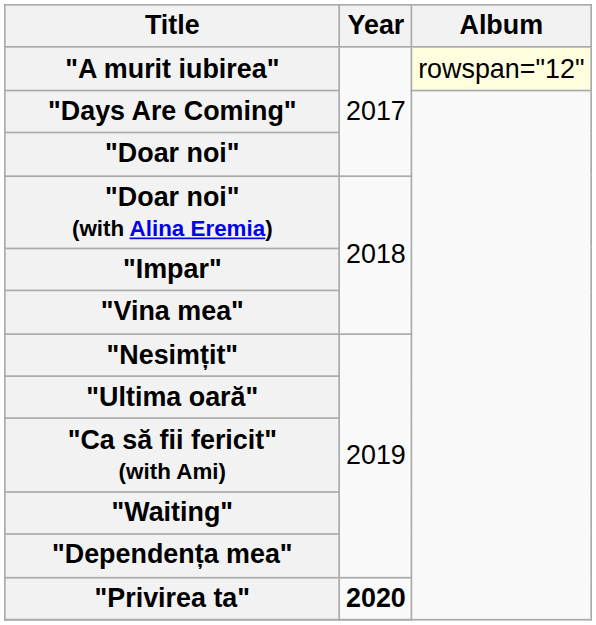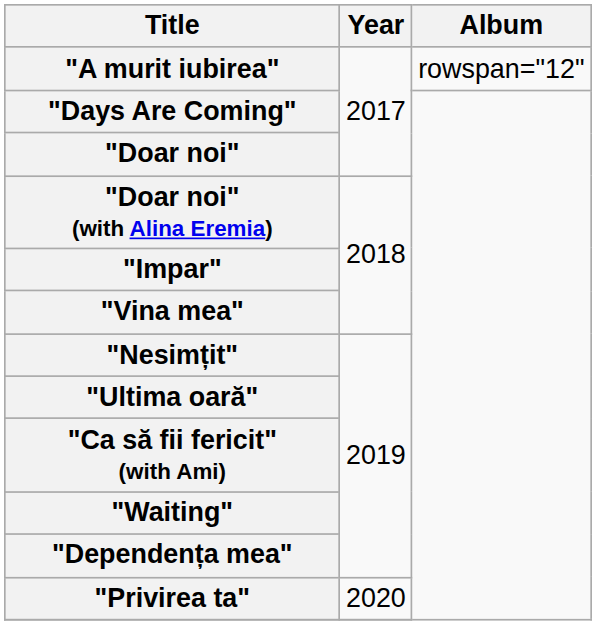(501, 68) lightyellow background -> (501, 68) no background
(376, 597) bold -> (376, 597) normal
